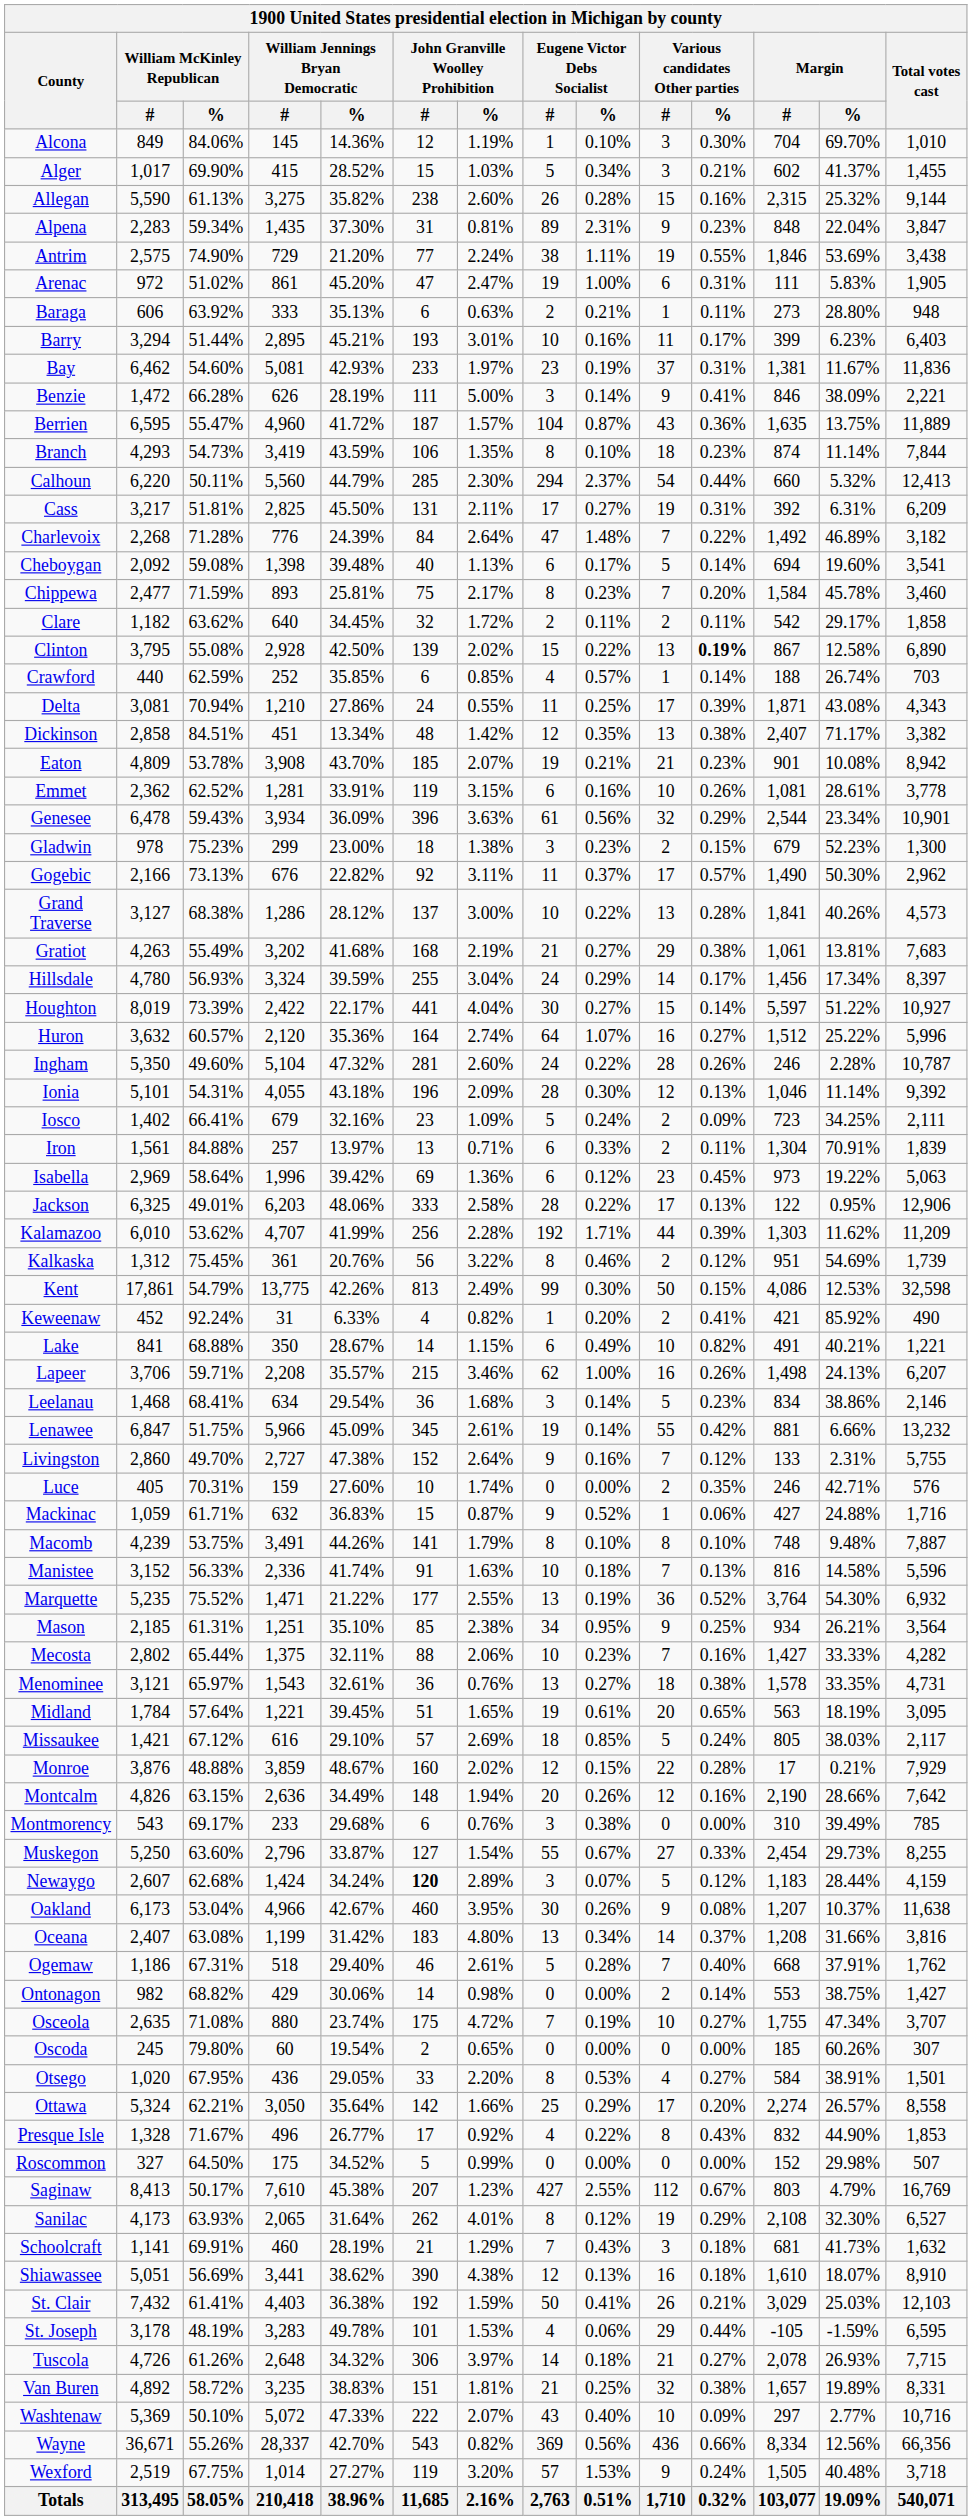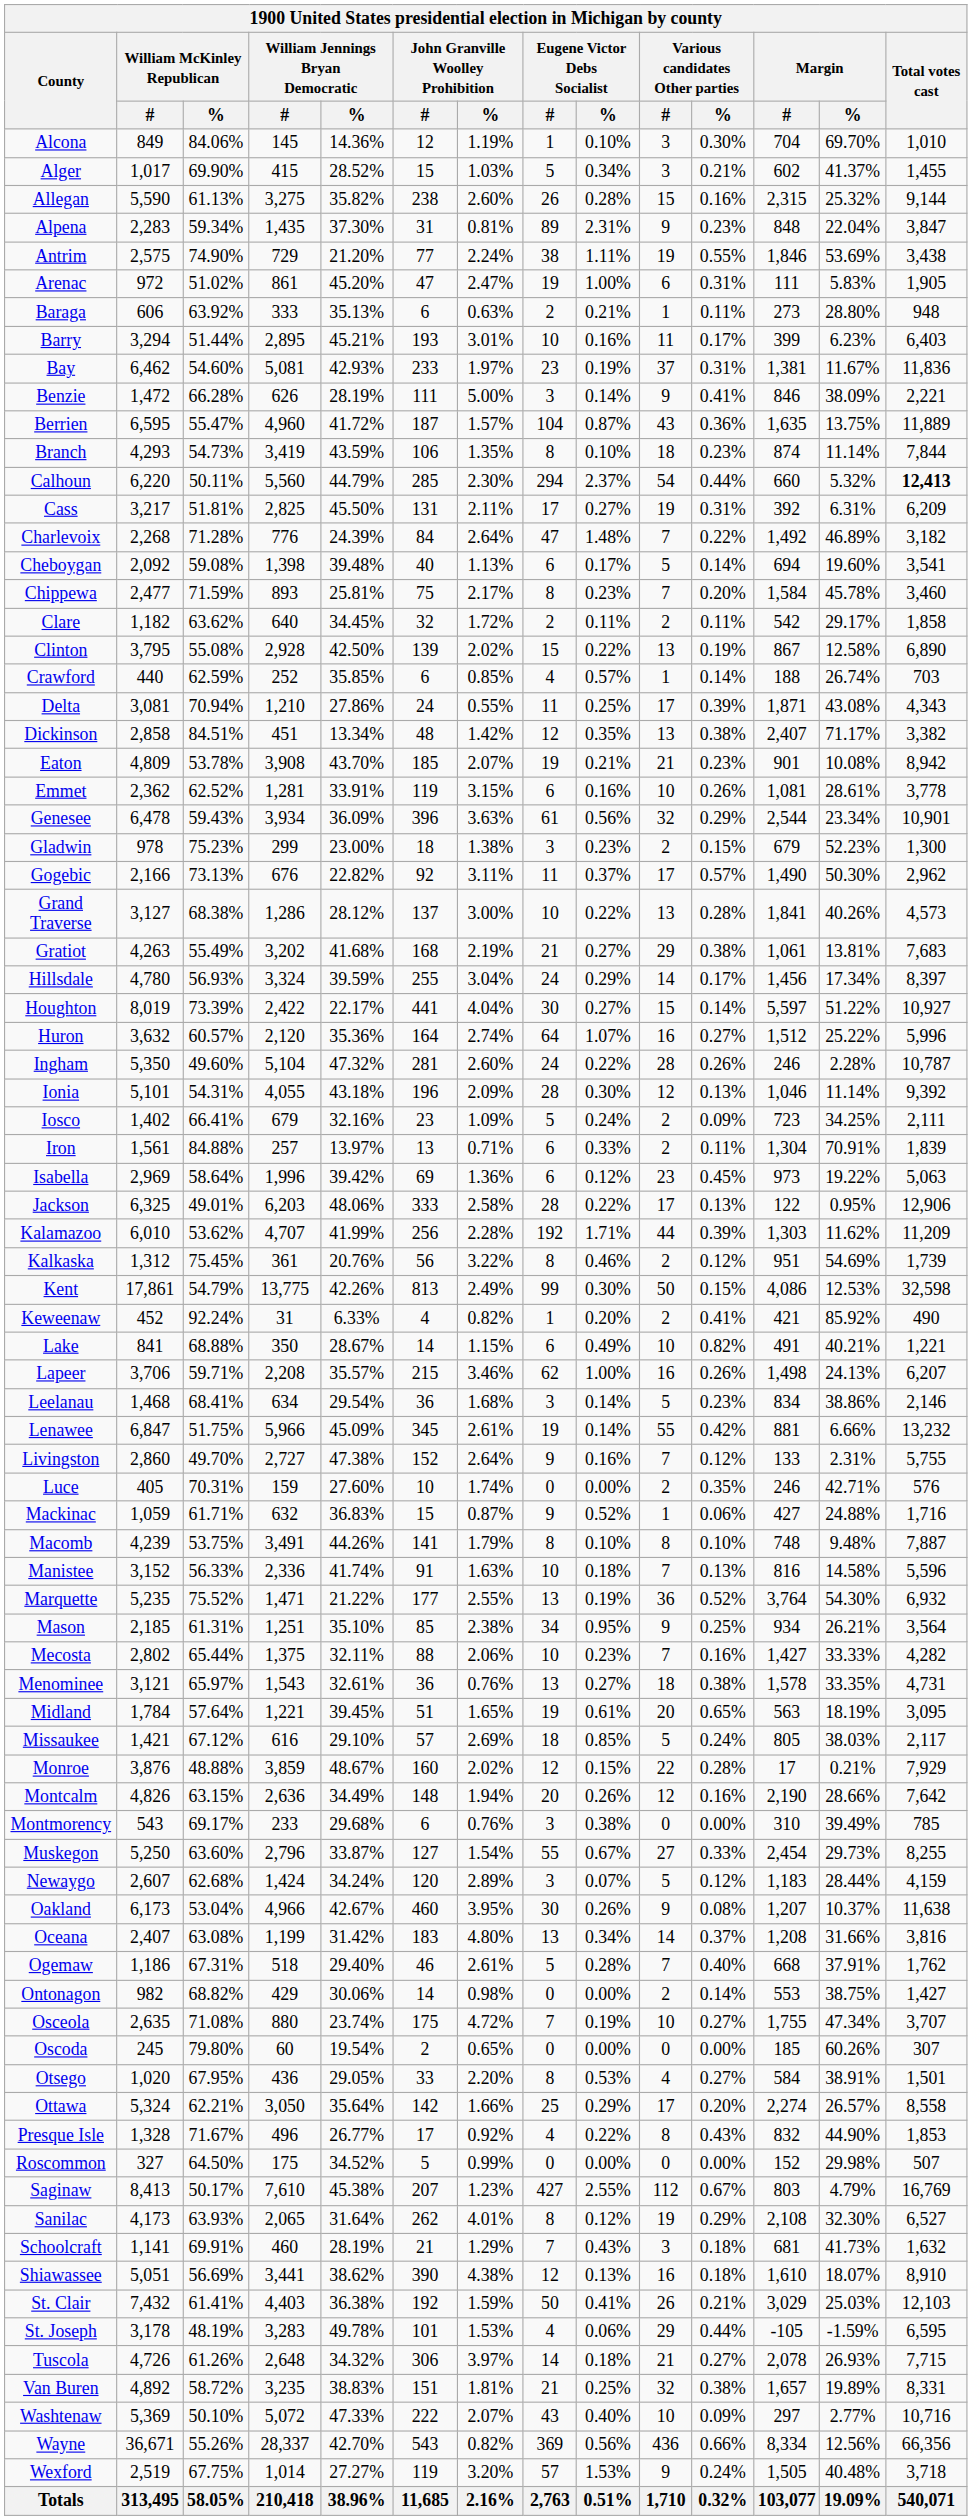(926, 481) normal -> (926, 481) bold
(723, 650) bold -> (723, 650) normal
(425, 1881) bold -> (425, 1881) normal
